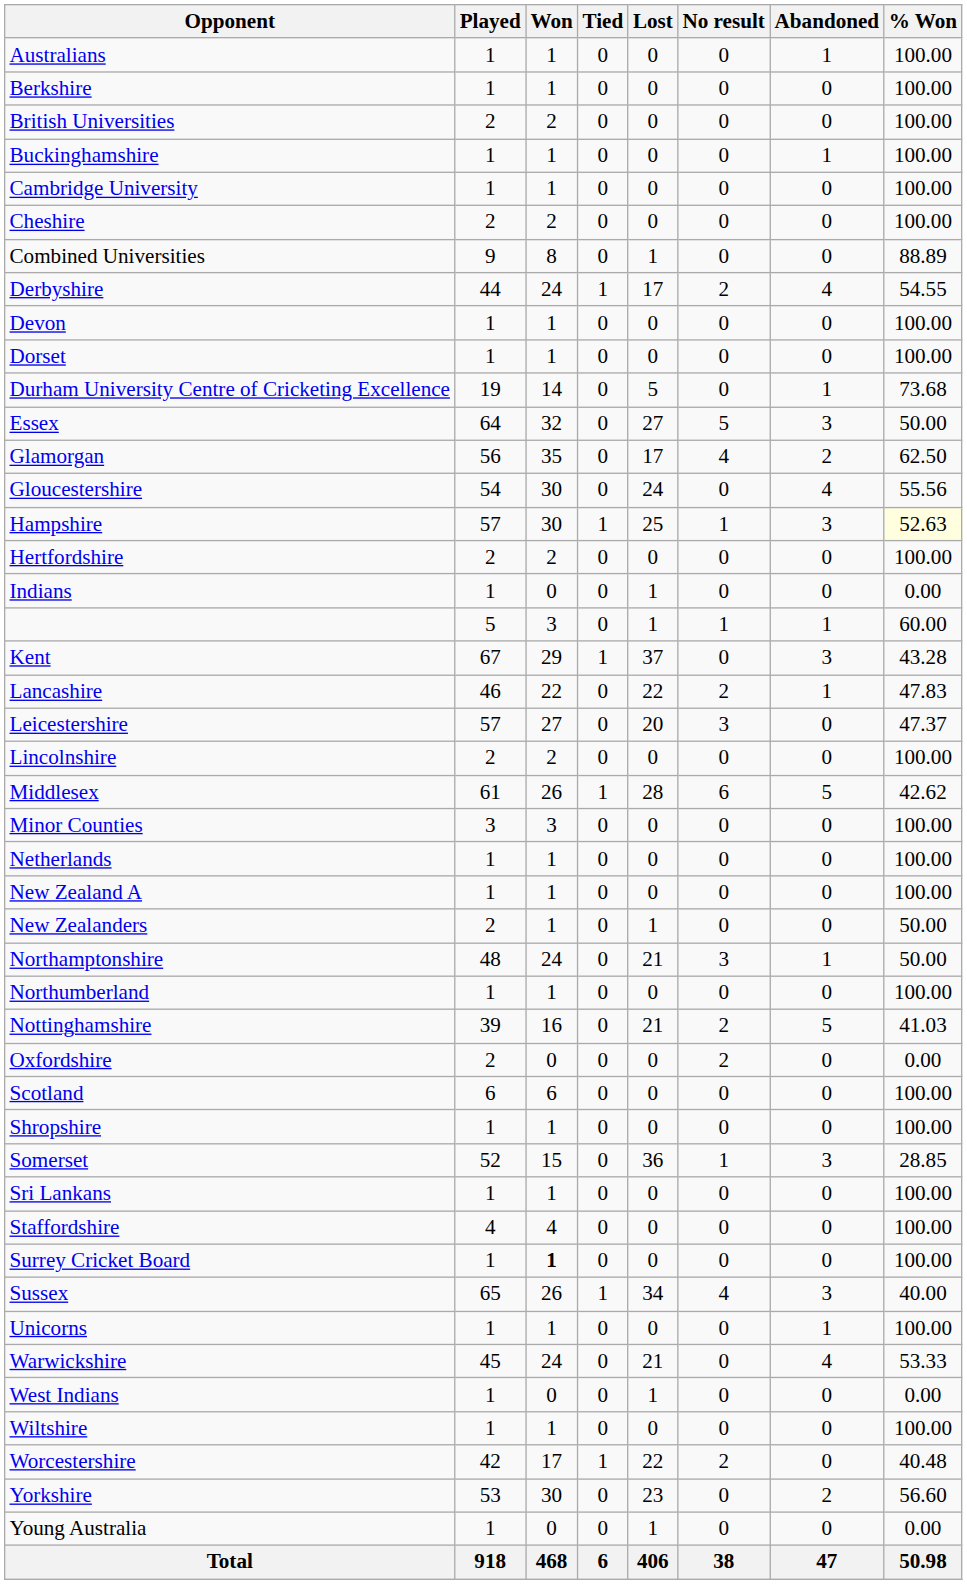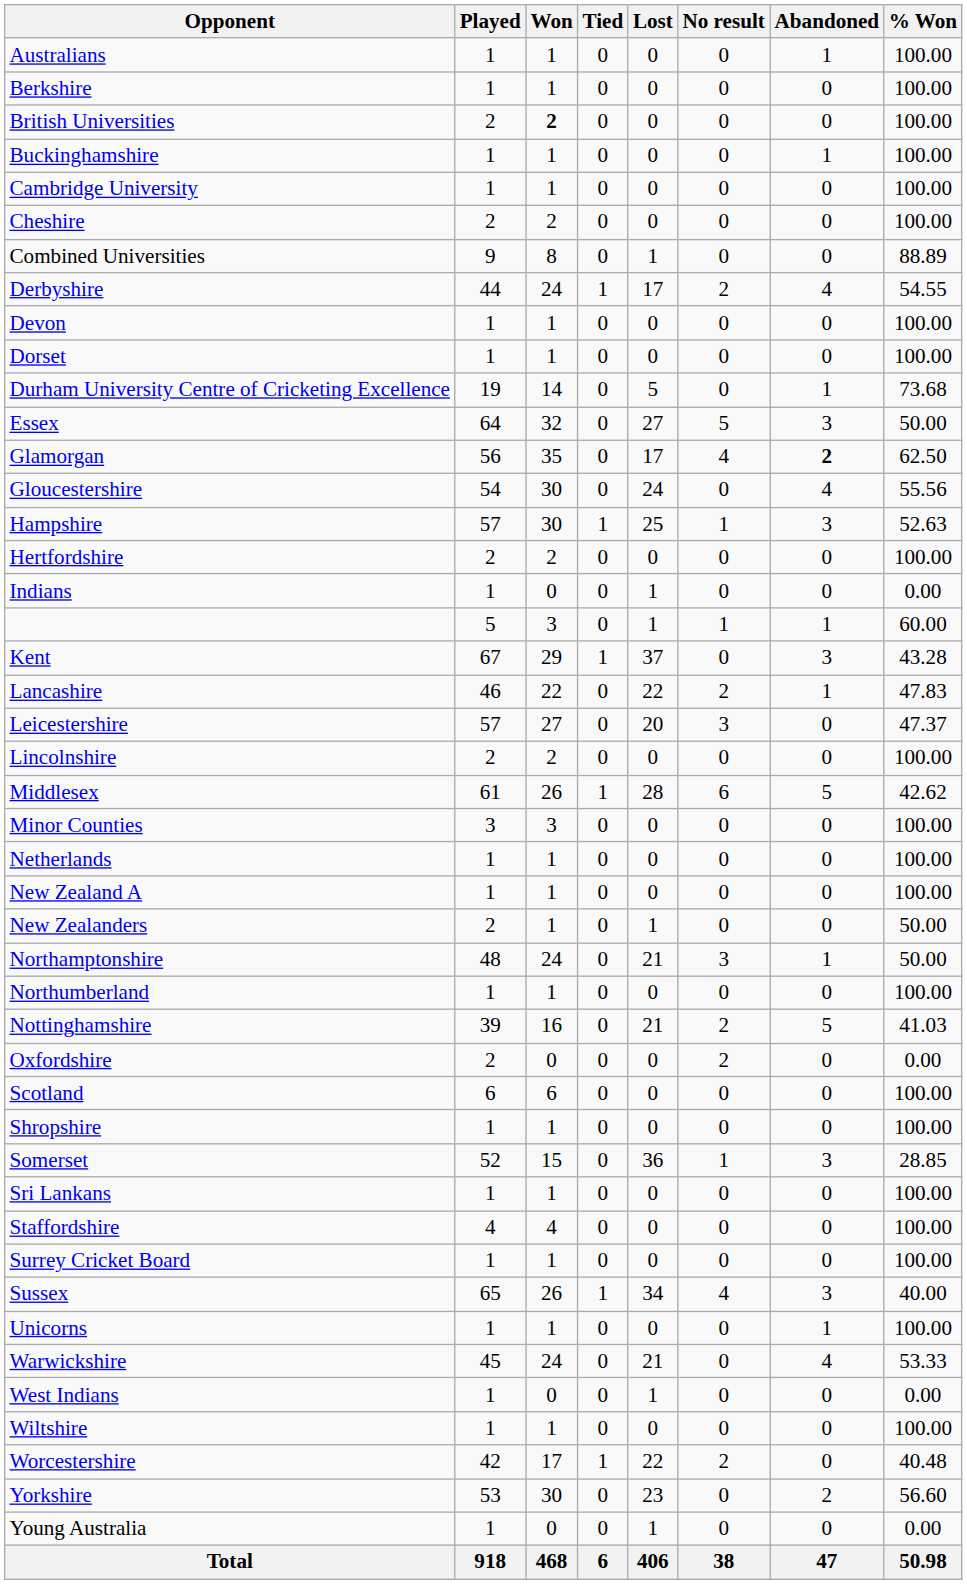(552, 121) normal -> (552, 121) bold
(827, 456) normal -> (827, 456) bold
(923, 523) lightyellow background -> (923, 523) no background
(552, 1260) bold -> (552, 1260) normal
